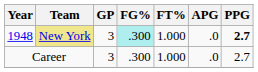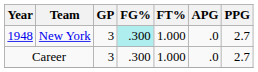(65, 36) khaki background -> (65, 36) no background
(242, 36) bold -> (242, 36) normal
